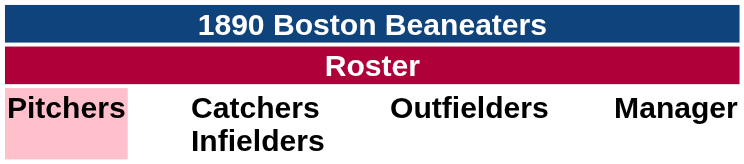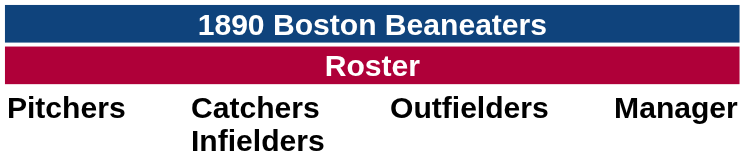(66, 107) pink background -> (66, 107) no background
